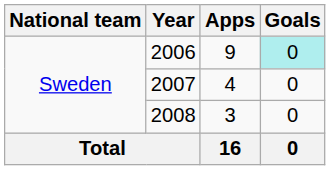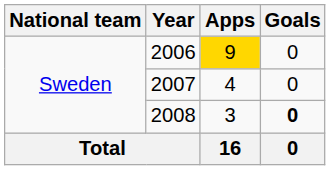(230, 52) no background -> (230, 52) gold background
(293, 52) paleturquoise background -> (293, 52) no background
(293, 116) normal -> (293, 116) bold
